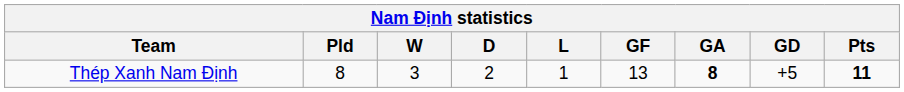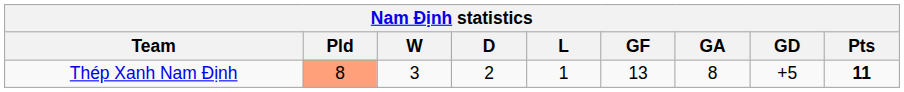(340, 73) no background -> (340, 73) lightsalmon background
(713, 73) bold -> (713, 73) normal
